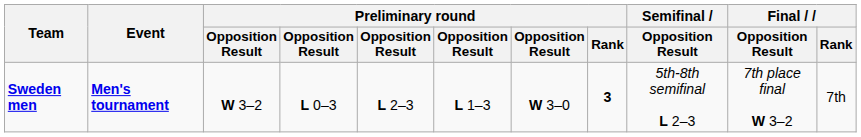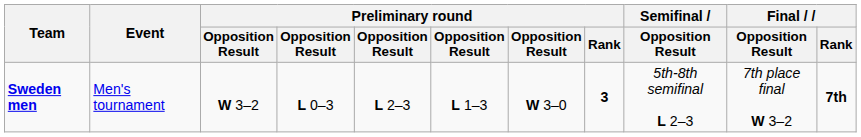(130, 98) bold -> (129, 98) normal
(836, 98) normal -> (836, 98) bold
